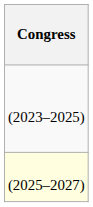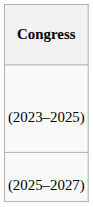(46, 185) lightyellow background -> (46, 185) no background
